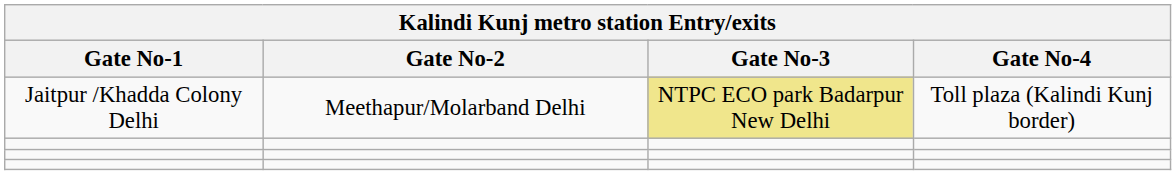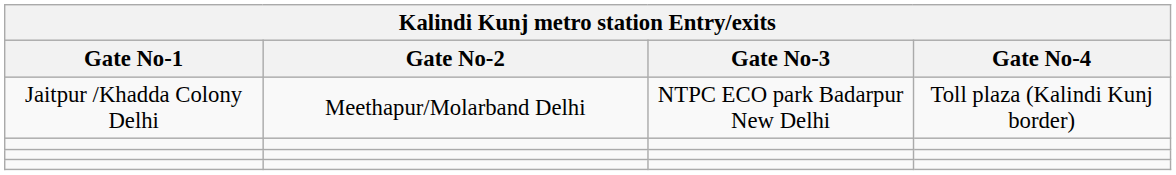(781, 107) khaki background -> (781, 107) no background
